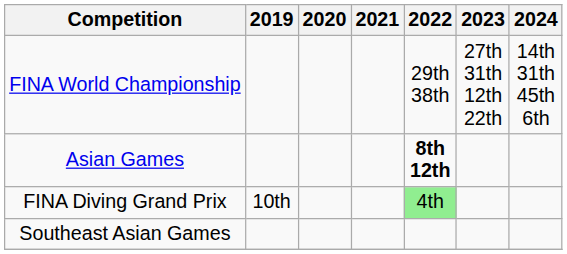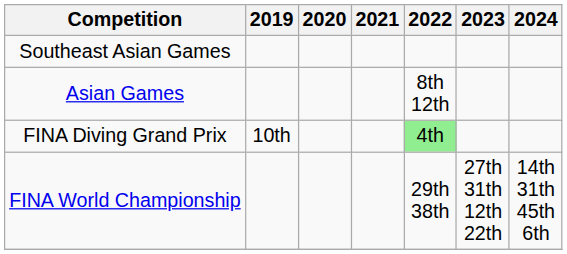rows swapped: (125, 233) <-> (125, 84)
(430, 160) bold -> (430, 93) normal
